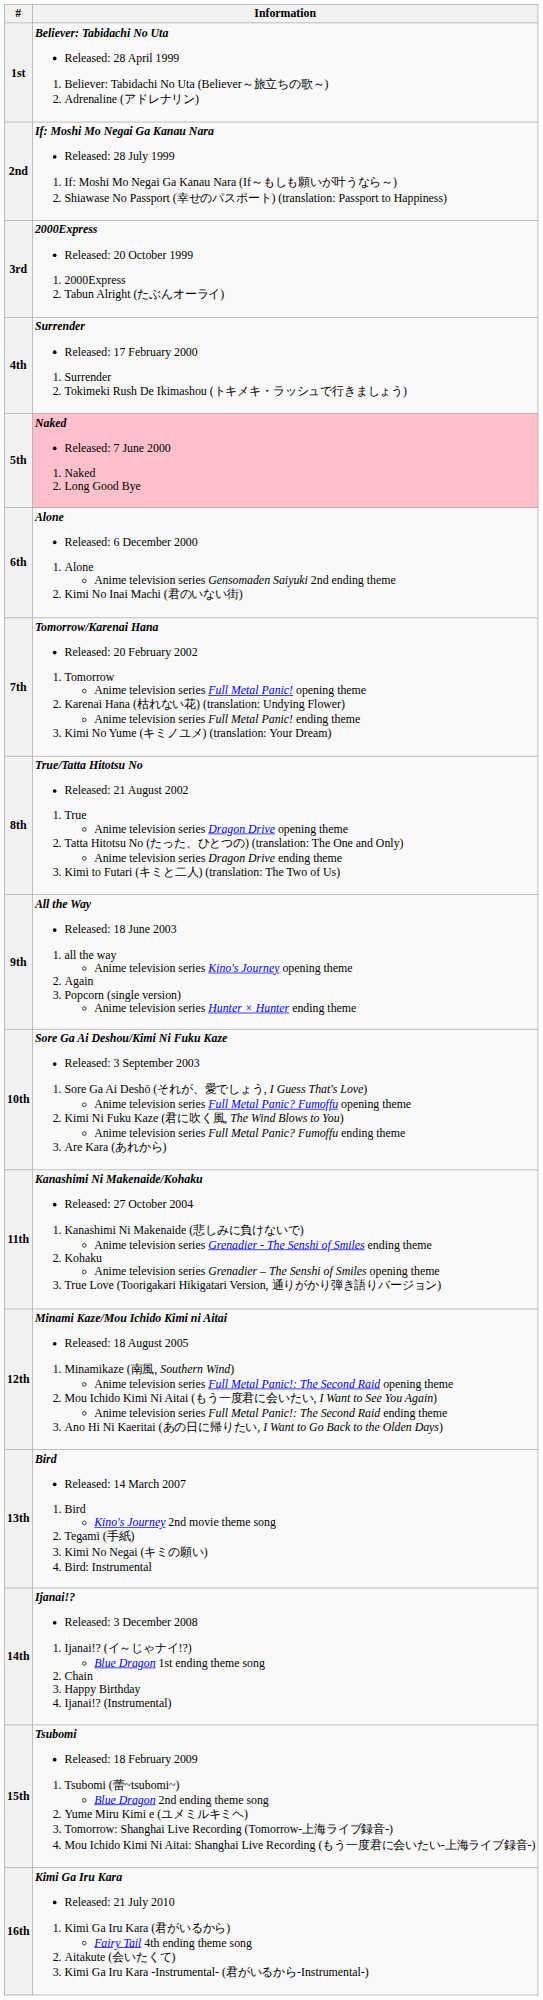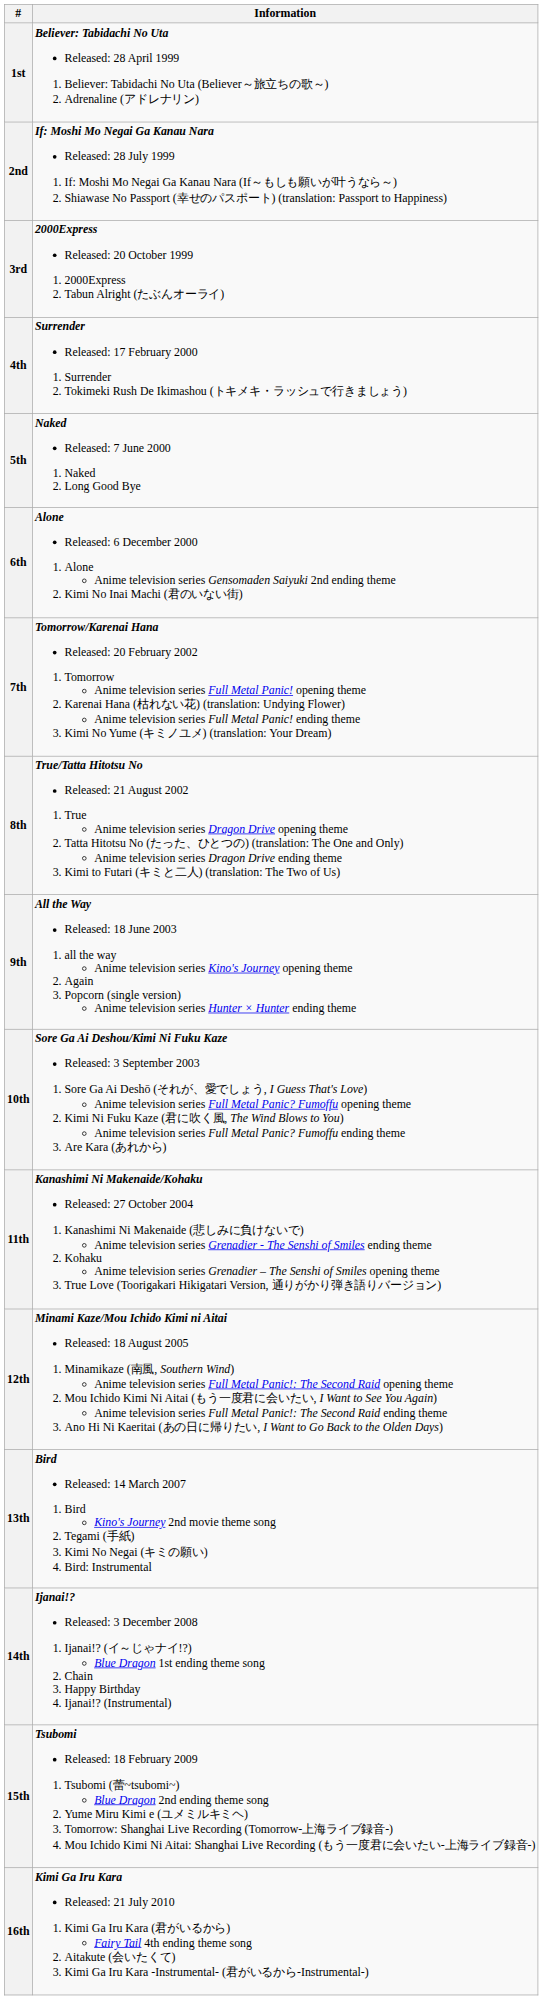(285, 455) pink background -> (285, 455) no background
